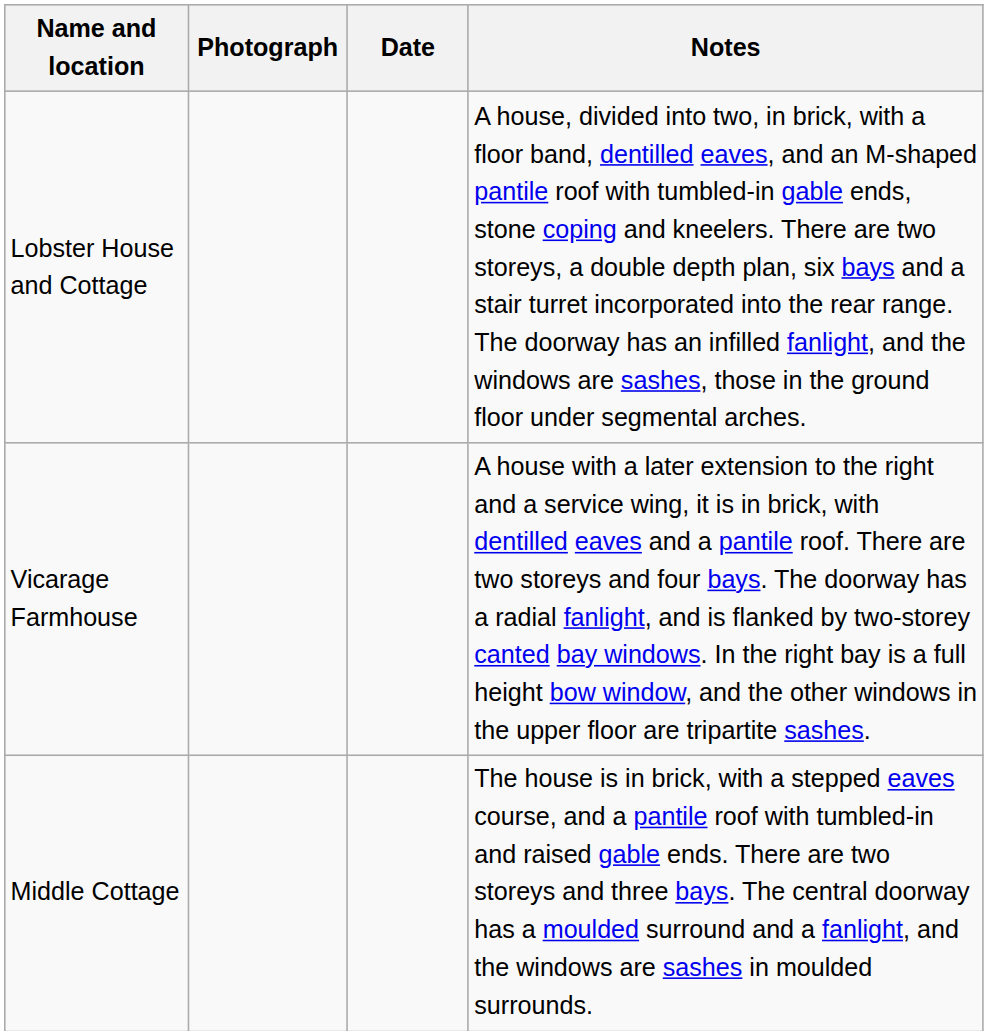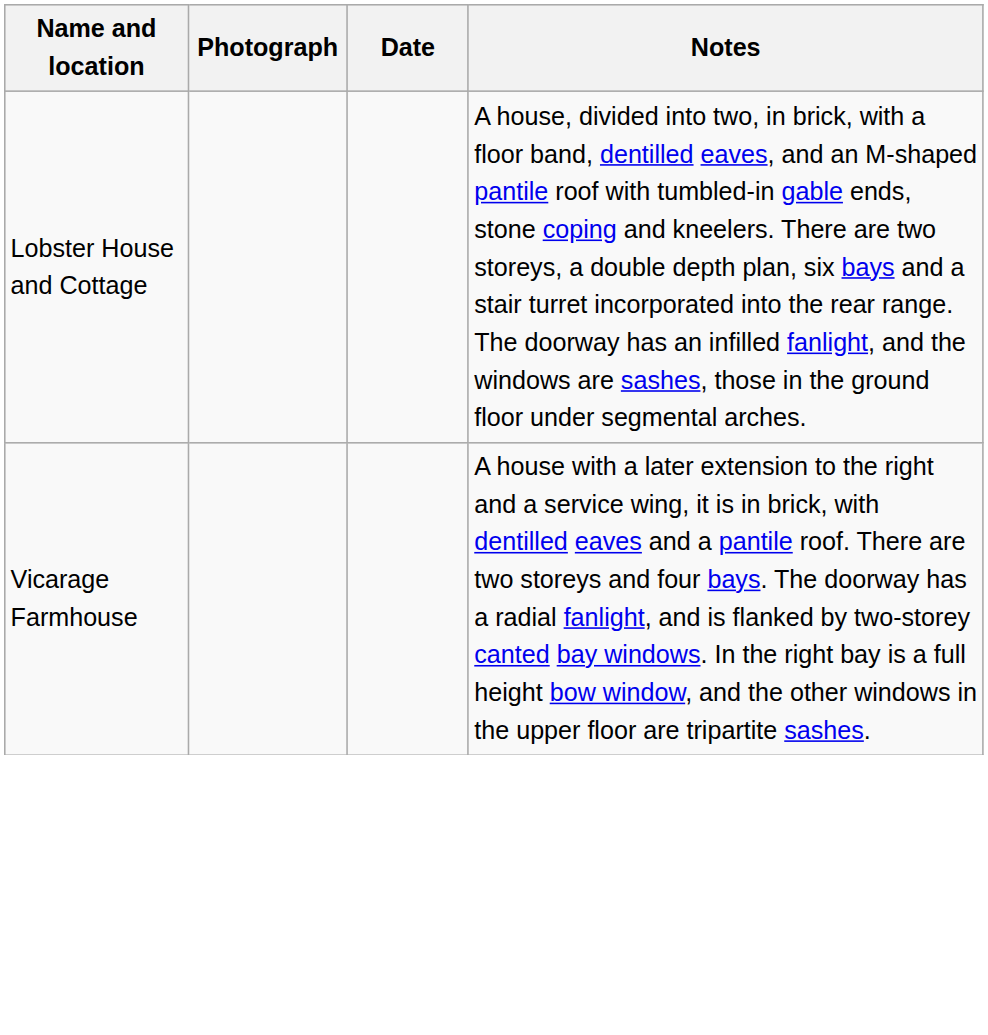- row: (95, 892)
